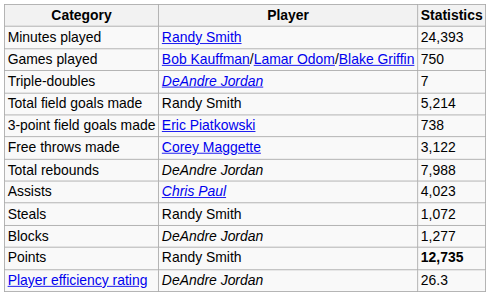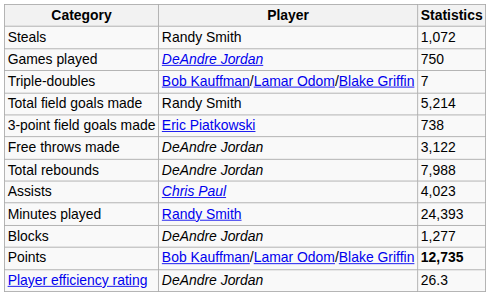rows swapped: (54, 37) <-> (27, 214)
(288, 59) Bob Kauffman/Lamar Odom/Blake Griffin -> (213, 59) DeAndre Jordan
(213, 81) DeAndre Jordan -> (288, 81) Bob Kauffman/Lamar Odom/Blake Griffin
(211, 147) Corey Maggette -> (213, 147) DeAndre Jordan
(202, 258) Randy Smith -> (288, 258) Bob Kauffman/Lamar Odom/Blake Griffin
